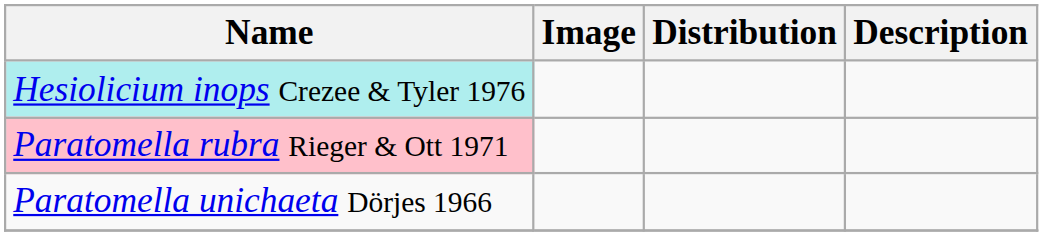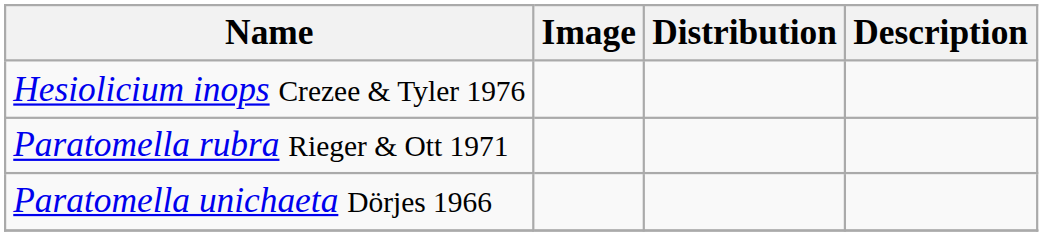(269, 88) paleturquoise background -> (269, 88) no background
(261, 144) pink background -> (261, 144) no background
